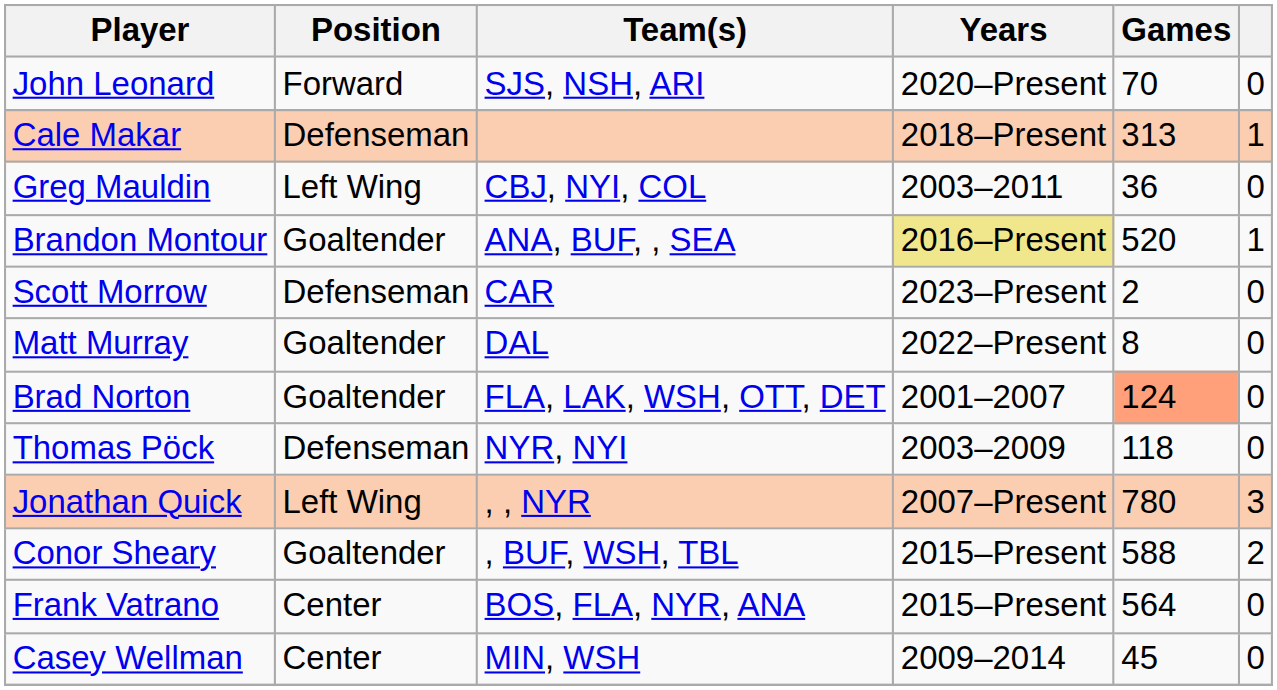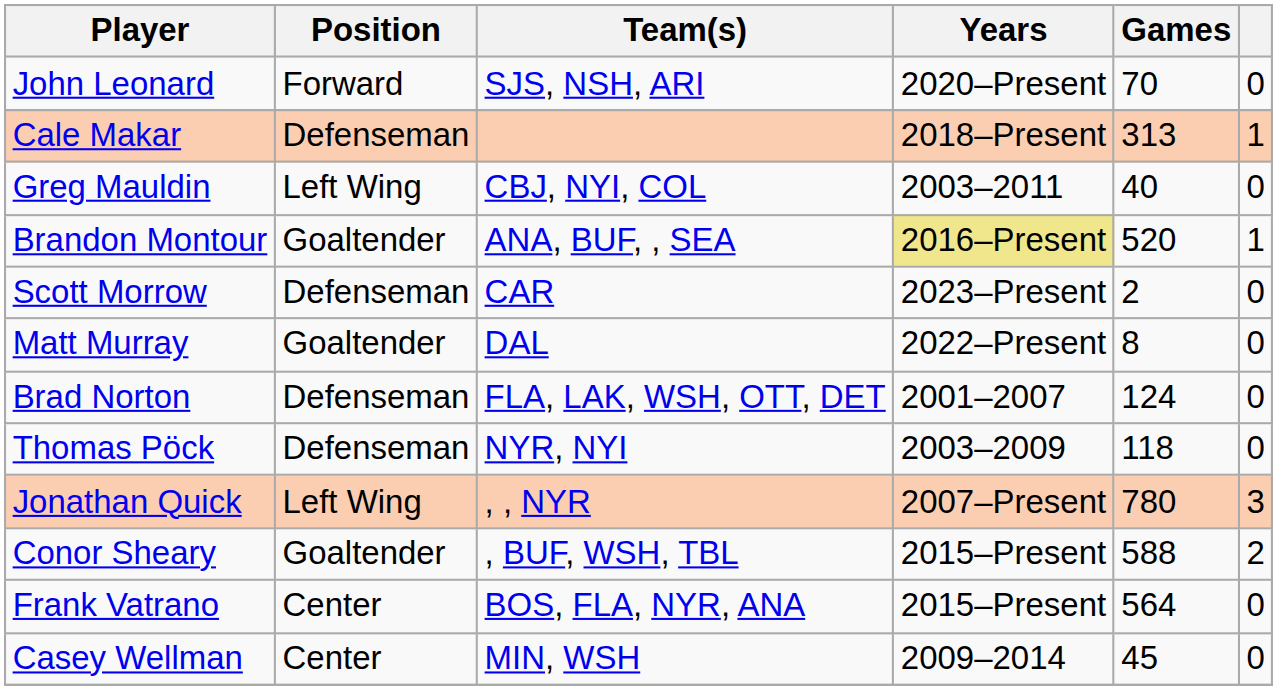(1140, 187) 36 -> (1140, 187) 40
(364, 396) Goaltender -> (376, 396) Defenseman
(1149, 396) lightsalmon background -> (1149, 396) no background
